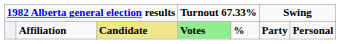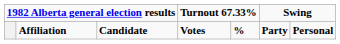(123, 30) khaki background -> (123, 30) no background
(193, 30) lightgreen background -> (193, 30) no background
